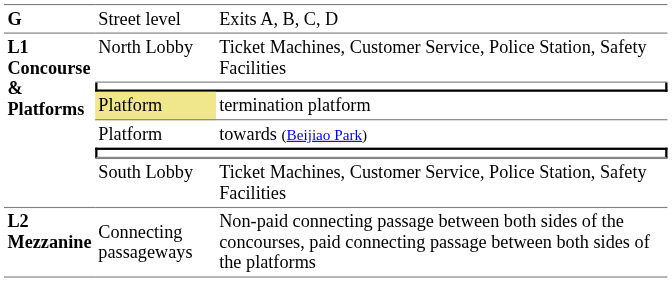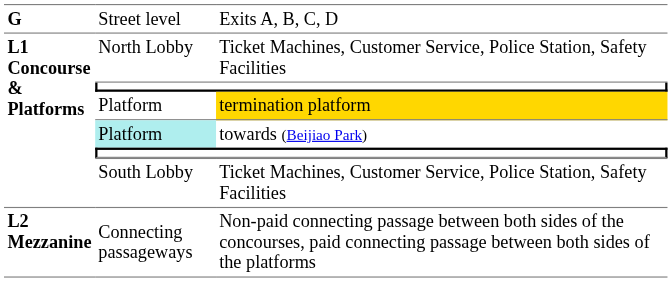(130, 105) khaki background -> (130, 105) no background
(295, 105) no background -> (295, 105) gold background
(130, 133) no background -> (130, 133) paleturquoise background
